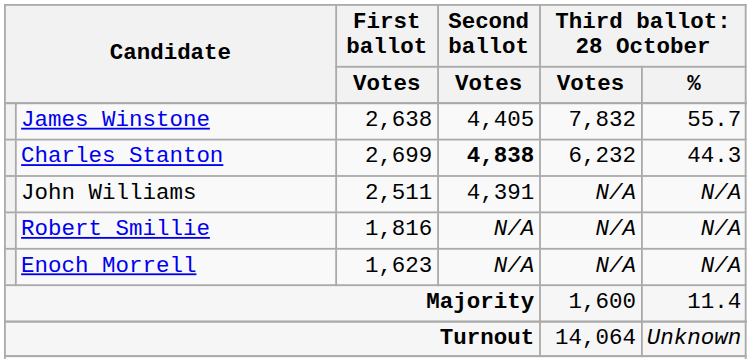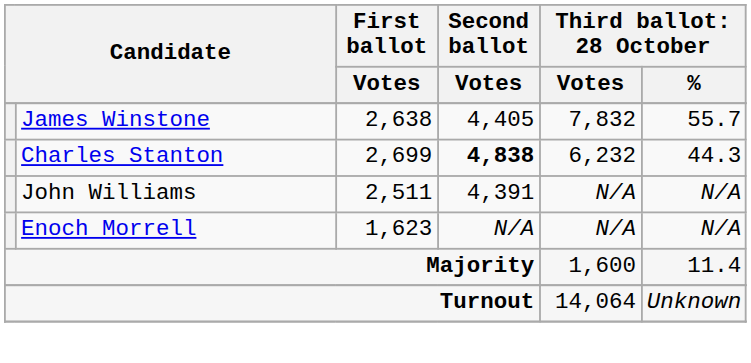- row: (116, 230)
